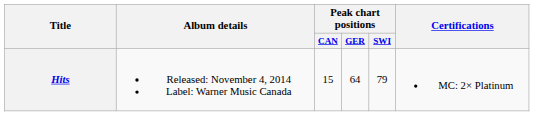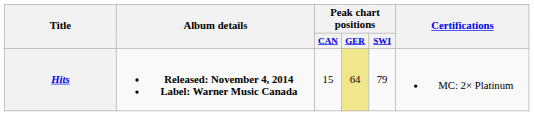(215, 86) normal -> (215, 86) bold
(355, 79) no background -> (355, 79) khaki background
